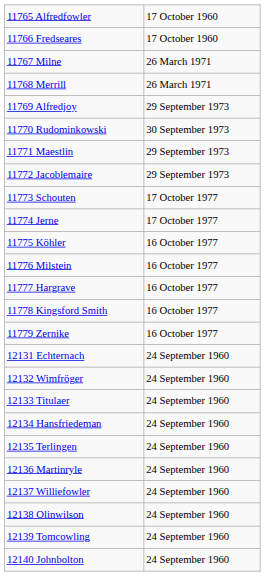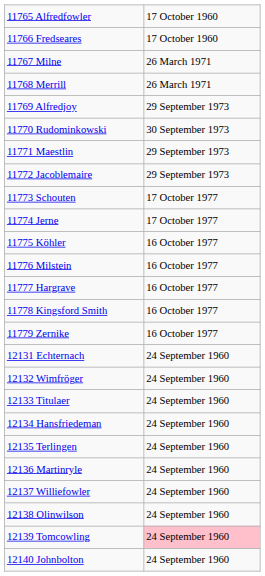(188, 537) no background -> (188, 537) pink background
